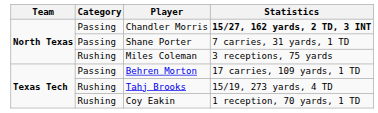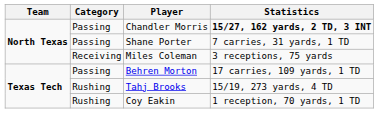(97, 56) Rushing -> (97, 56) Receiving
